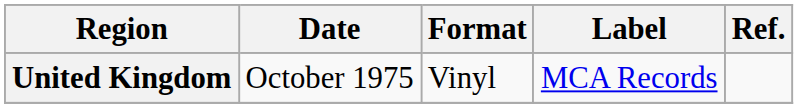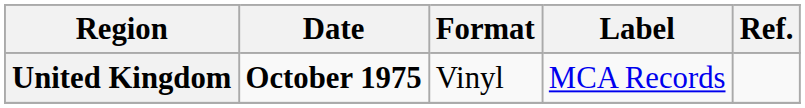(330, 77) normal -> (334, 77) bold
